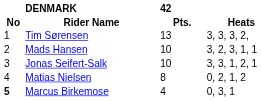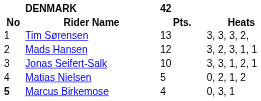(166, 50) 10 -> (166, 50) 12
(163, 78) 8 -> (163, 78) 5
